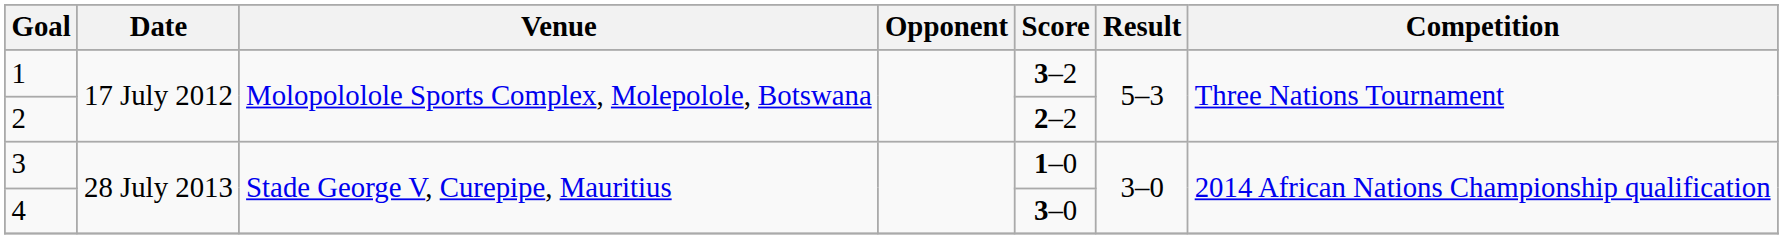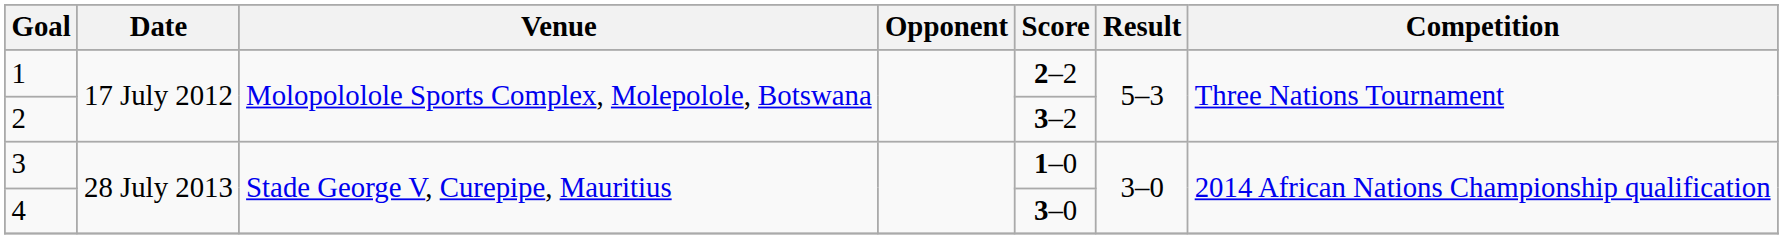(1056, 73) 3–2 -> (1056, 73) 2–2
(1056, 118) 2–2 -> (1056, 118) 3–2
